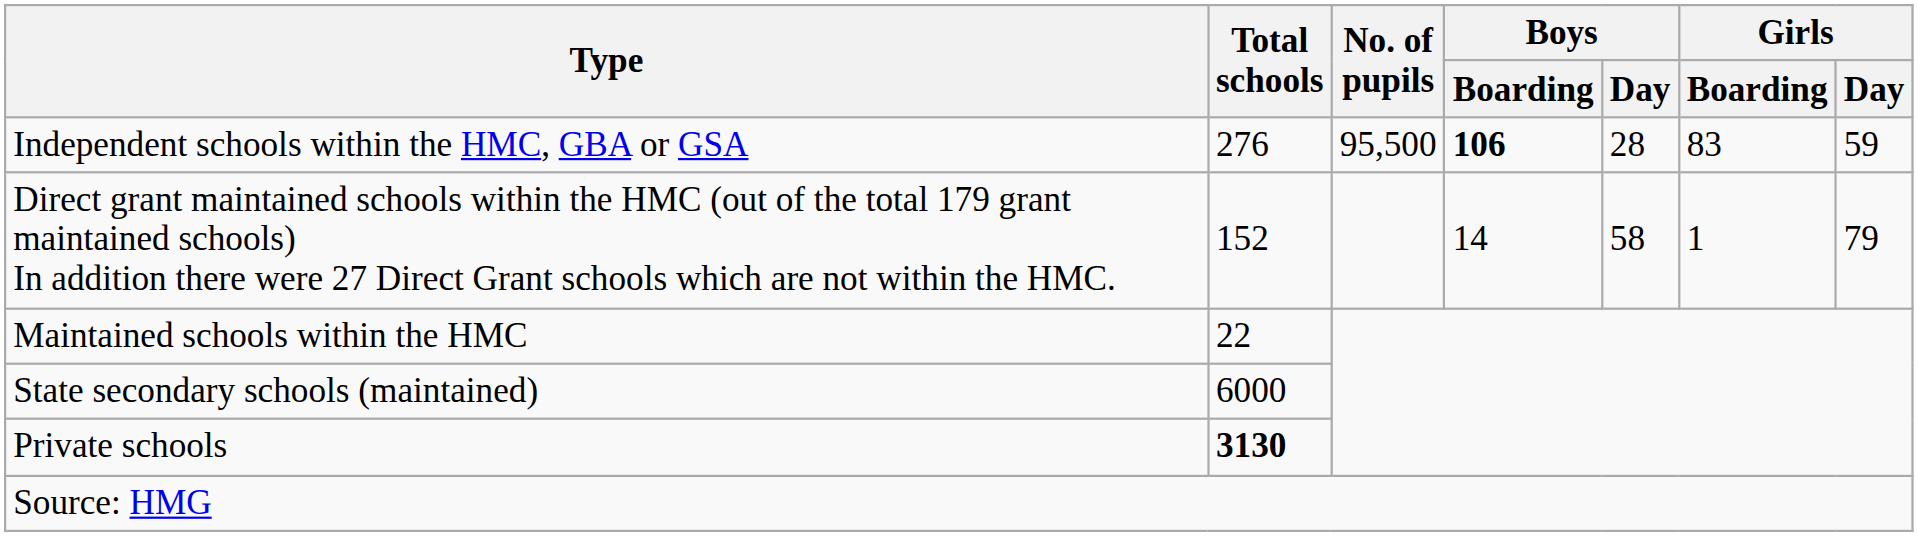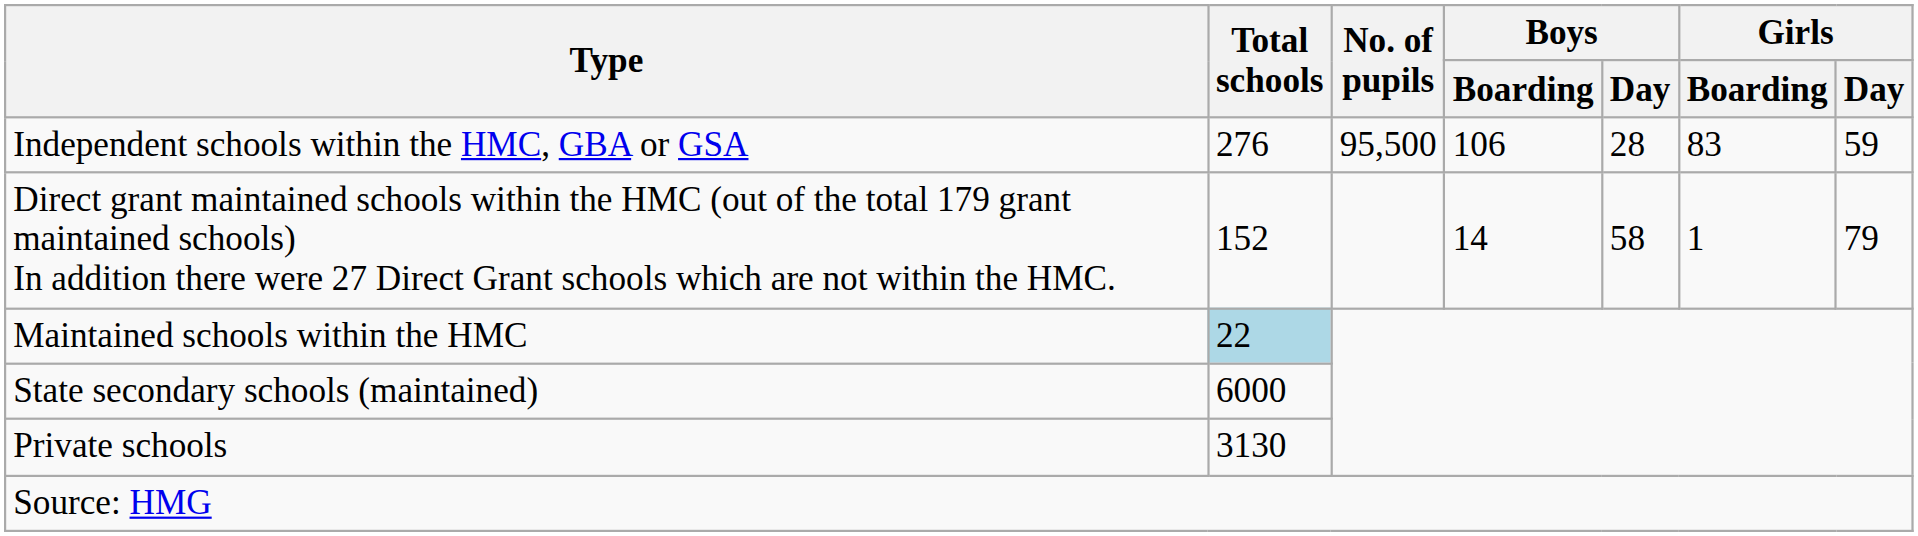(1479, 144) bold -> (1479, 144) normal
(1234, 334) no background -> (1234, 334) lightblue background
(1251, 446) bold -> (1251, 446) normal
